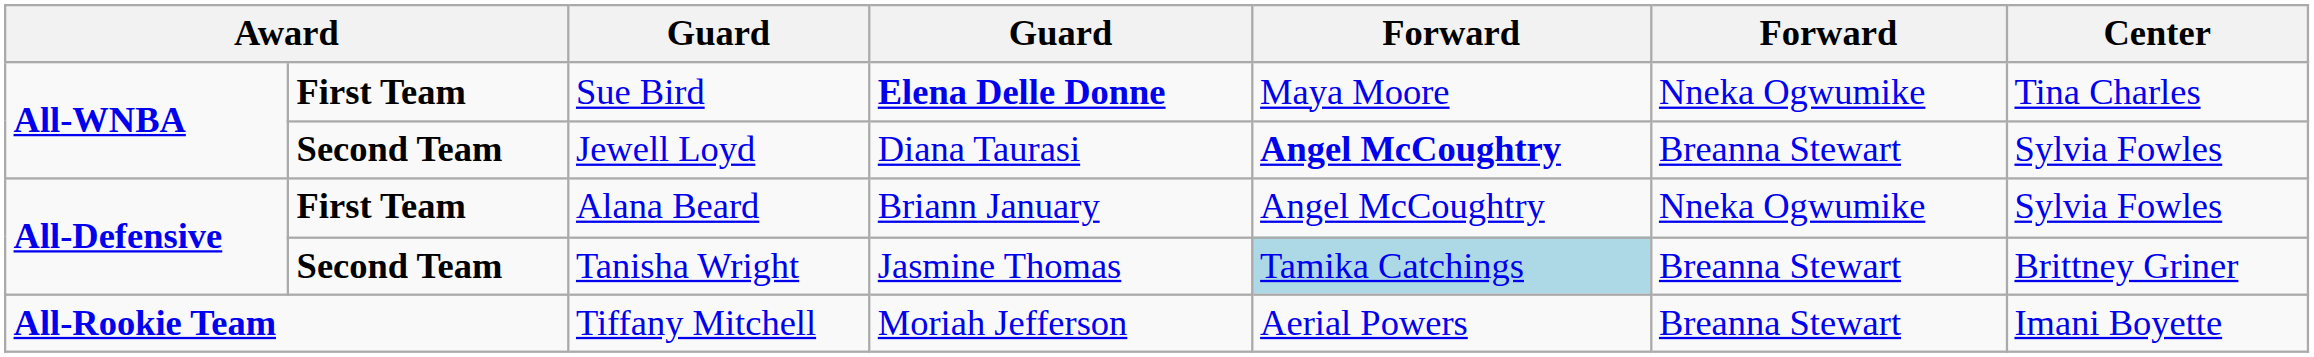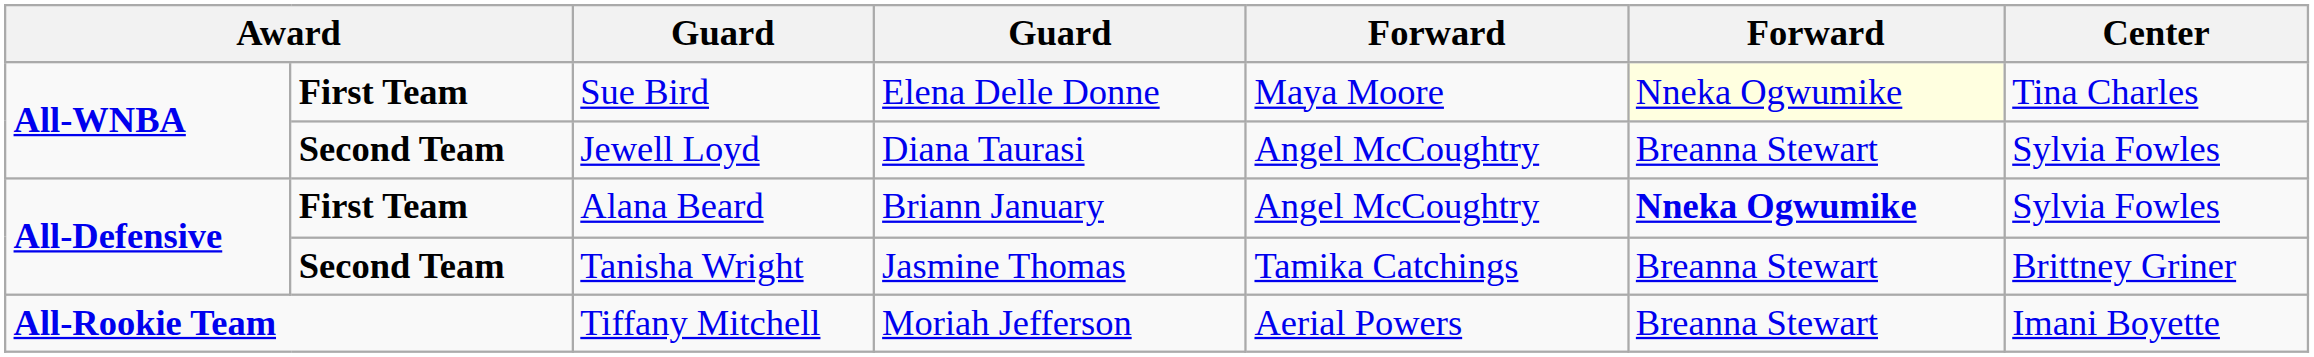(1022, 91) bold -> (1021, 91) normal
(1792, 91) no background -> (1769, 91) lightyellow background
(1411, 149) bold -> (1397, 149) normal
(1792, 206) normal -> (1776, 206) bold
(1392, 264) lightblue background -> (1386, 264) no background
